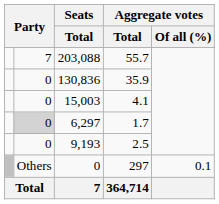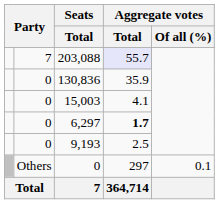(137, 58) no background -> (137, 58) lavender background
(48, 123) lightgrey background -> (48, 123) no background
(141, 123) normal -> (141, 123) bold
